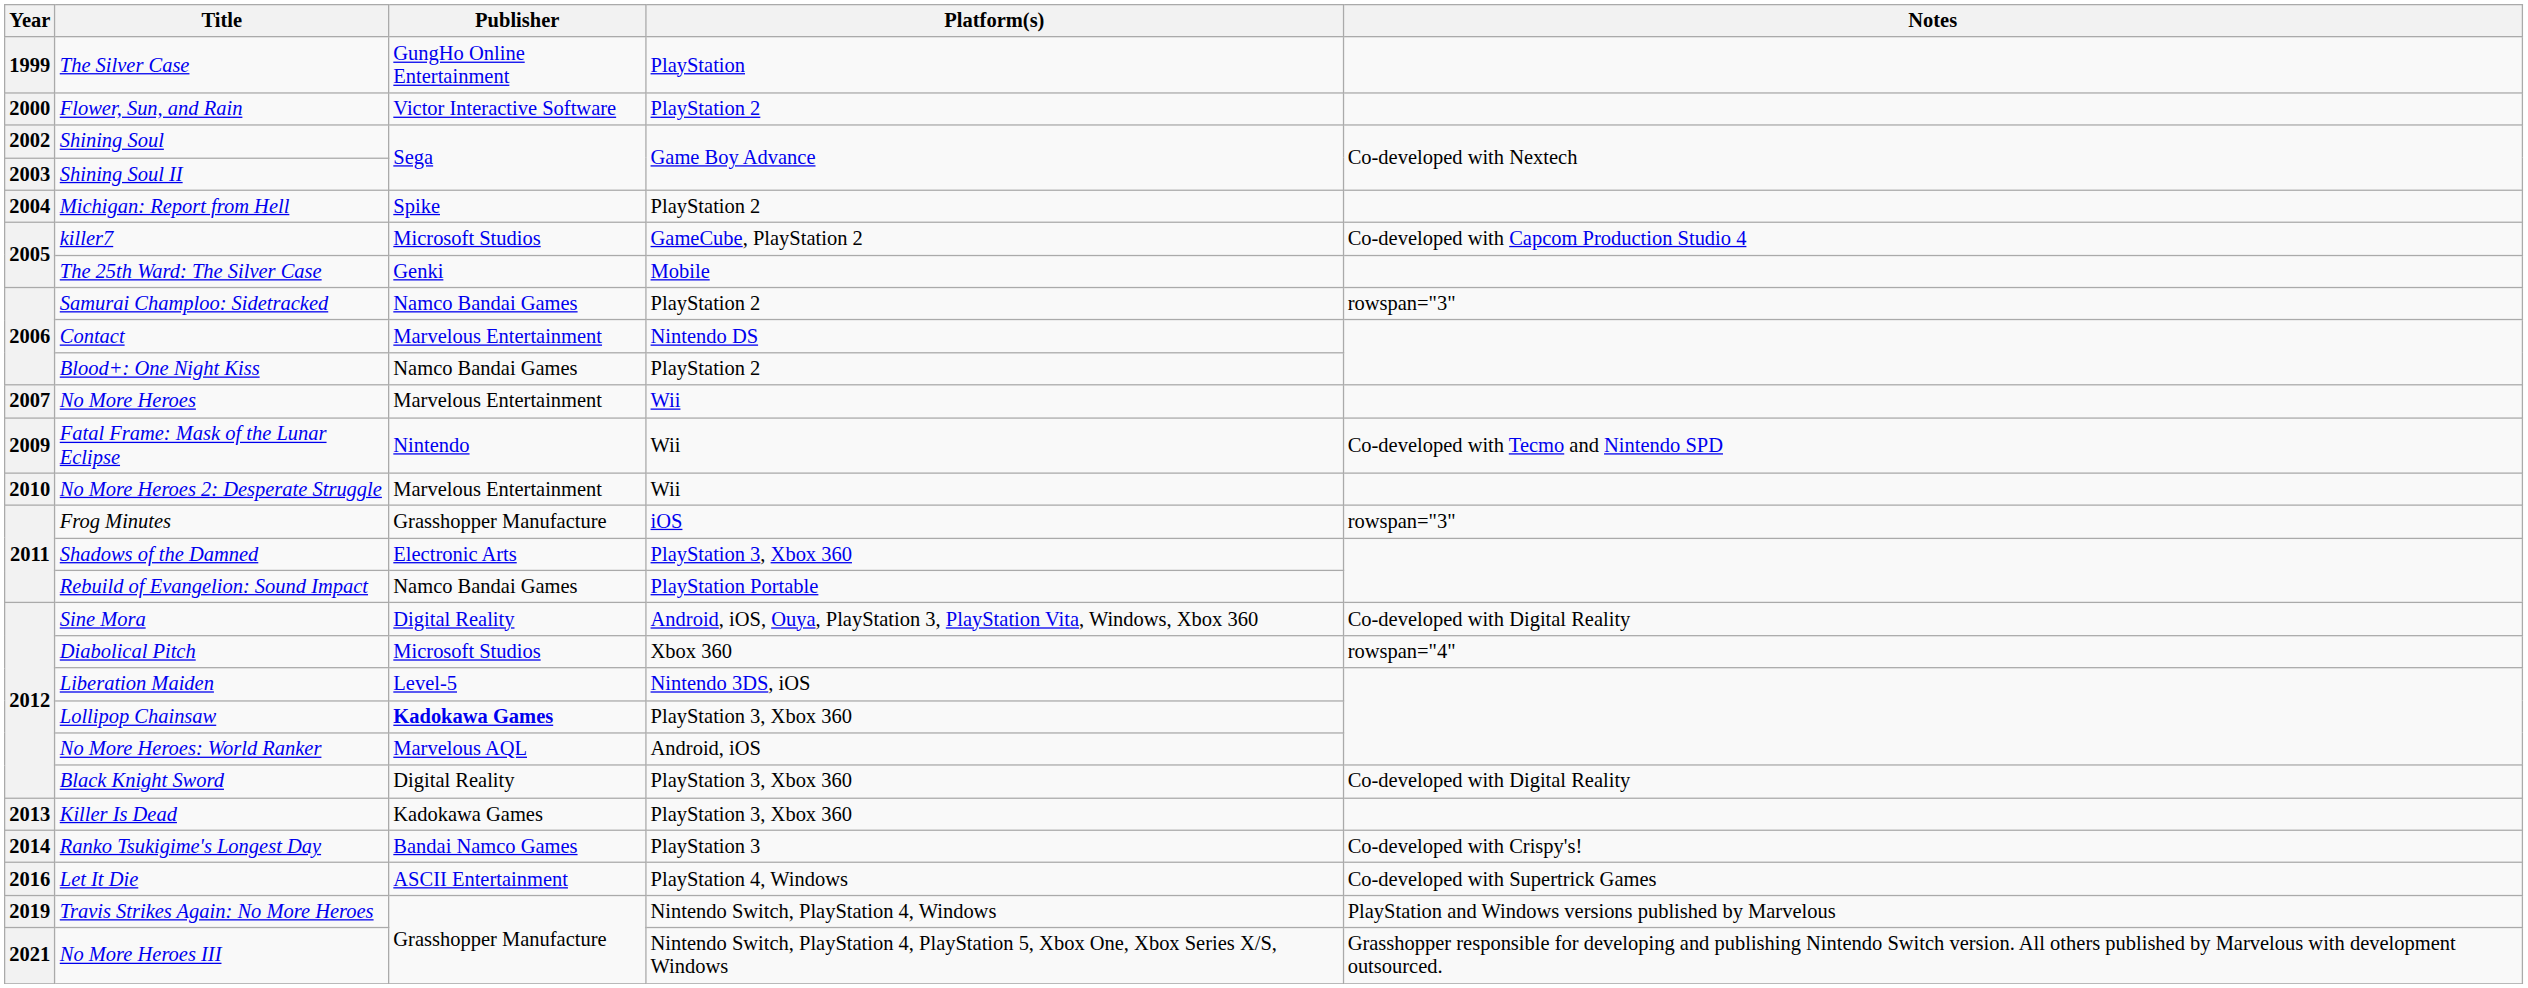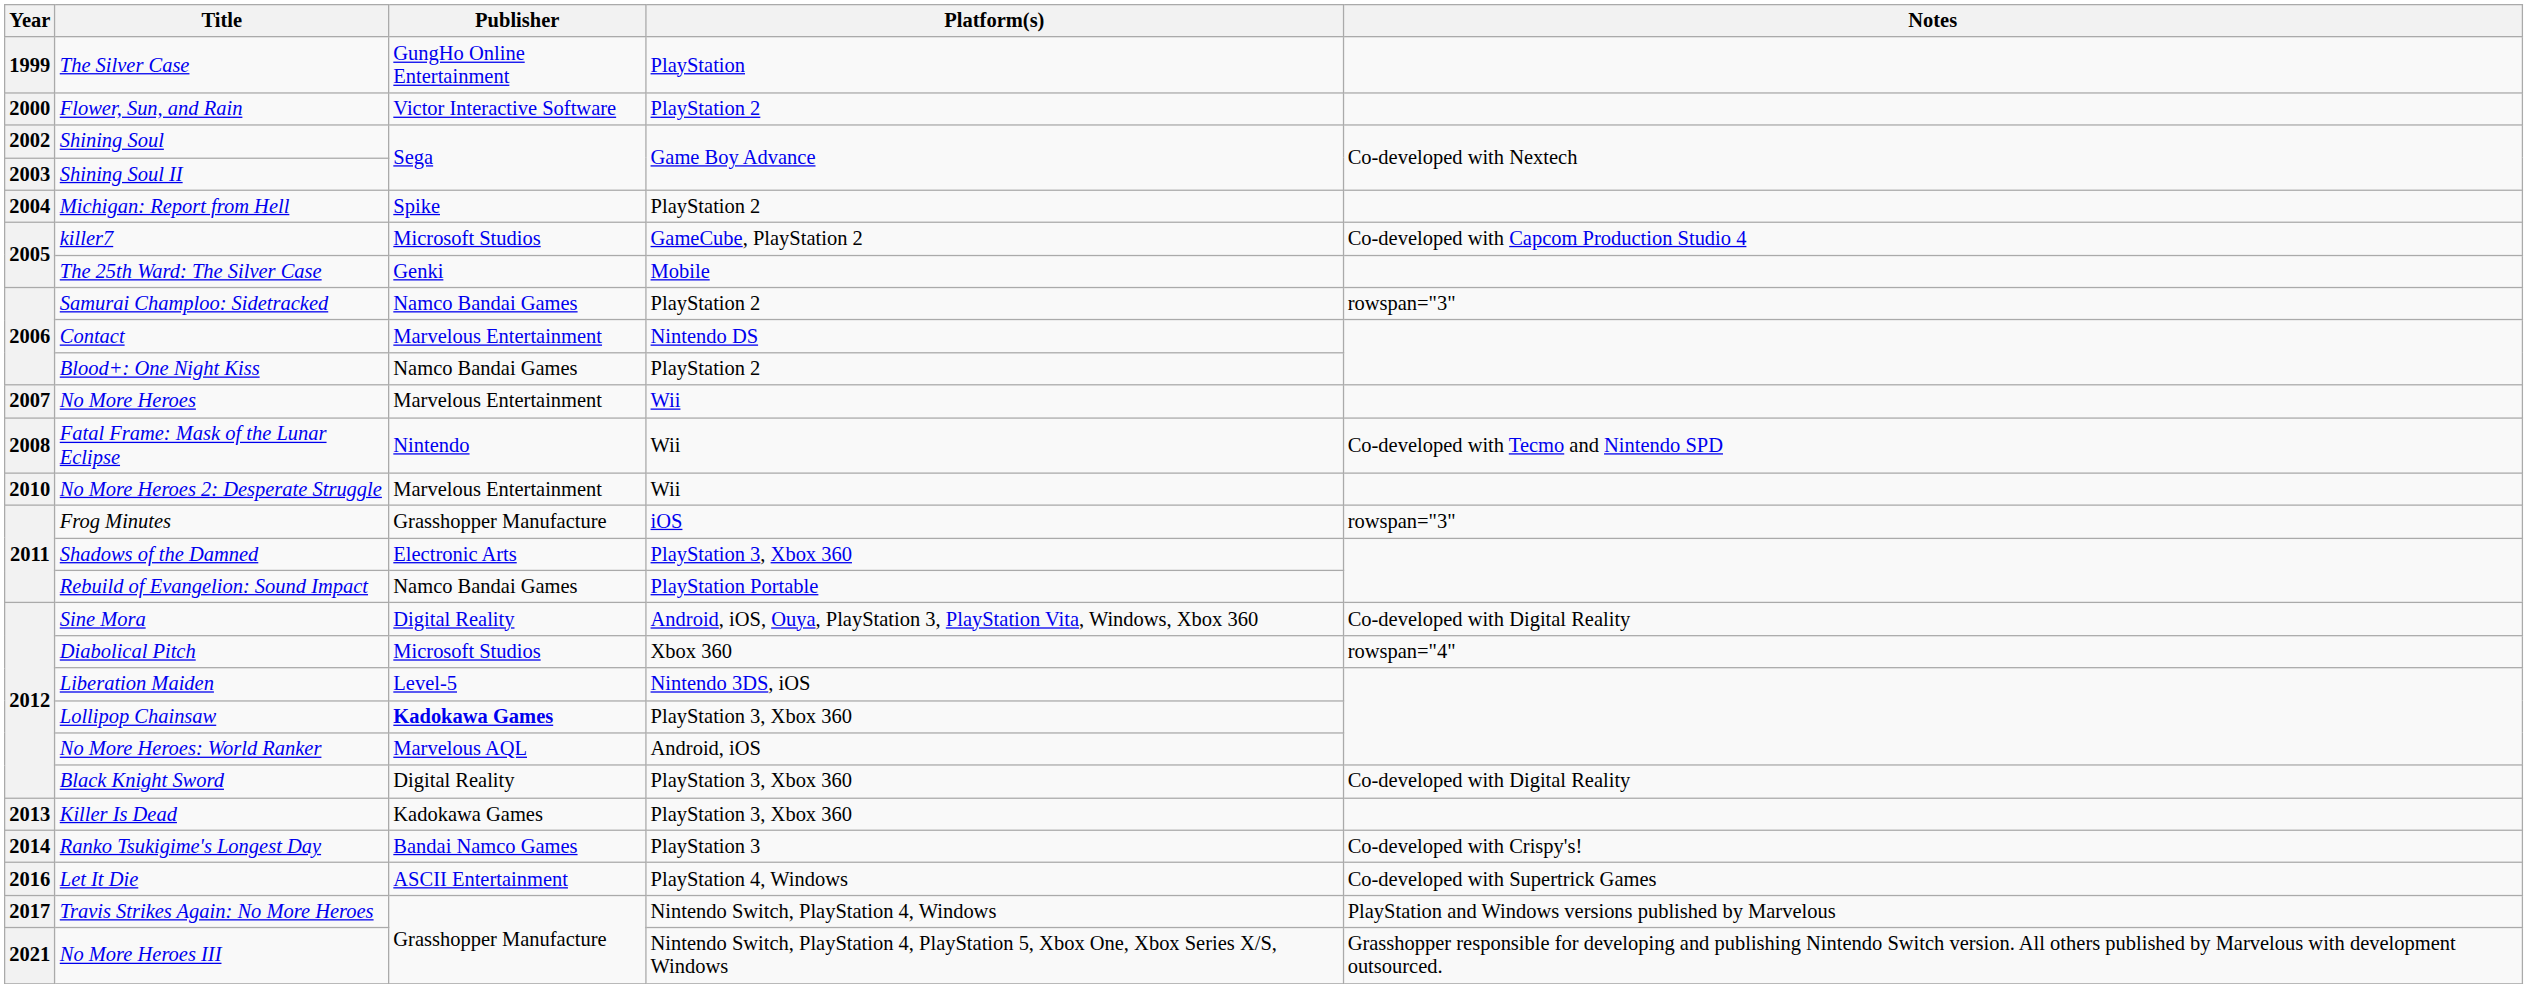(30, 445) 2009 -> (30, 445) 2008
(30, 911) 2019 -> (30, 911) 2017
